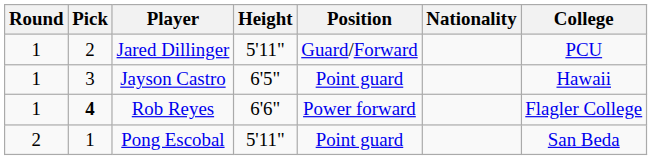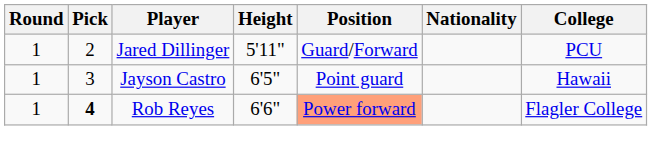(359, 109) no background -> (359, 109) lightsalmon background
- row: (173, 139)
